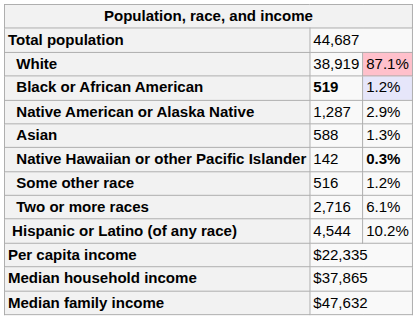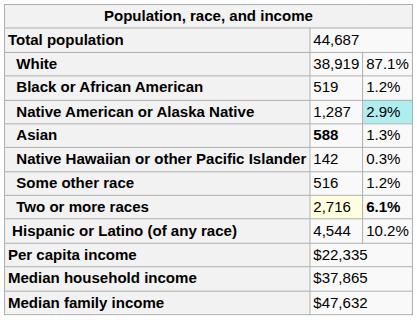(388, 64) pink background -> (388, 64) no background
(326, 87) bold -> (326, 87) normal
(383, 87) lavender background -> (383, 87) no background
(383, 111) no background -> (383, 111) paleturquoise background
(326, 135) normal -> (326, 135) bold
(383, 159) bold -> (383, 159) normal
(332, 207) no background -> (332, 207) lightyellow background
(383, 207) normal -> (383, 207) bold
